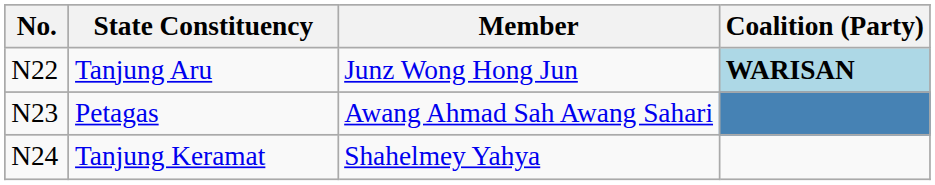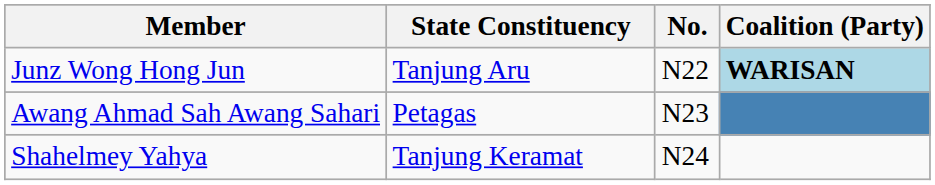columns swapped: (37, 26) <-> (529, 26)
